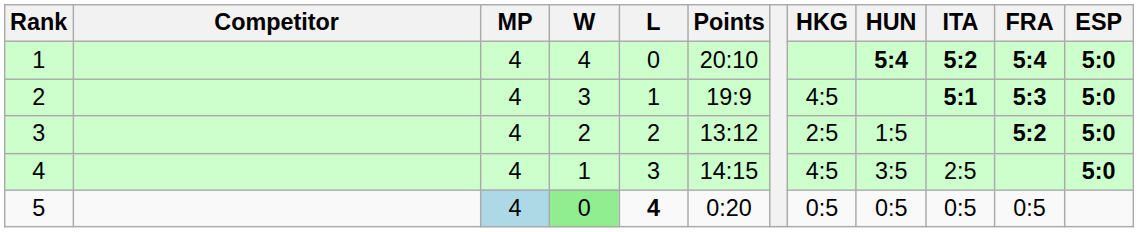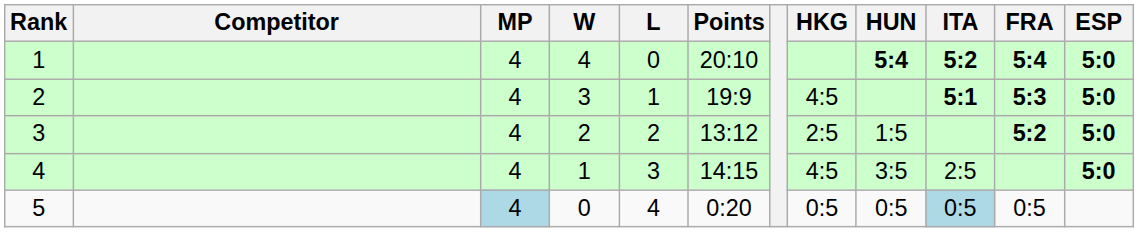(584, 208) lightgreen background -> (584, 208) no background
(653, 208) bold -> (653, 208) normal
(960, 208) no background -> (960, 208) lightblue background
